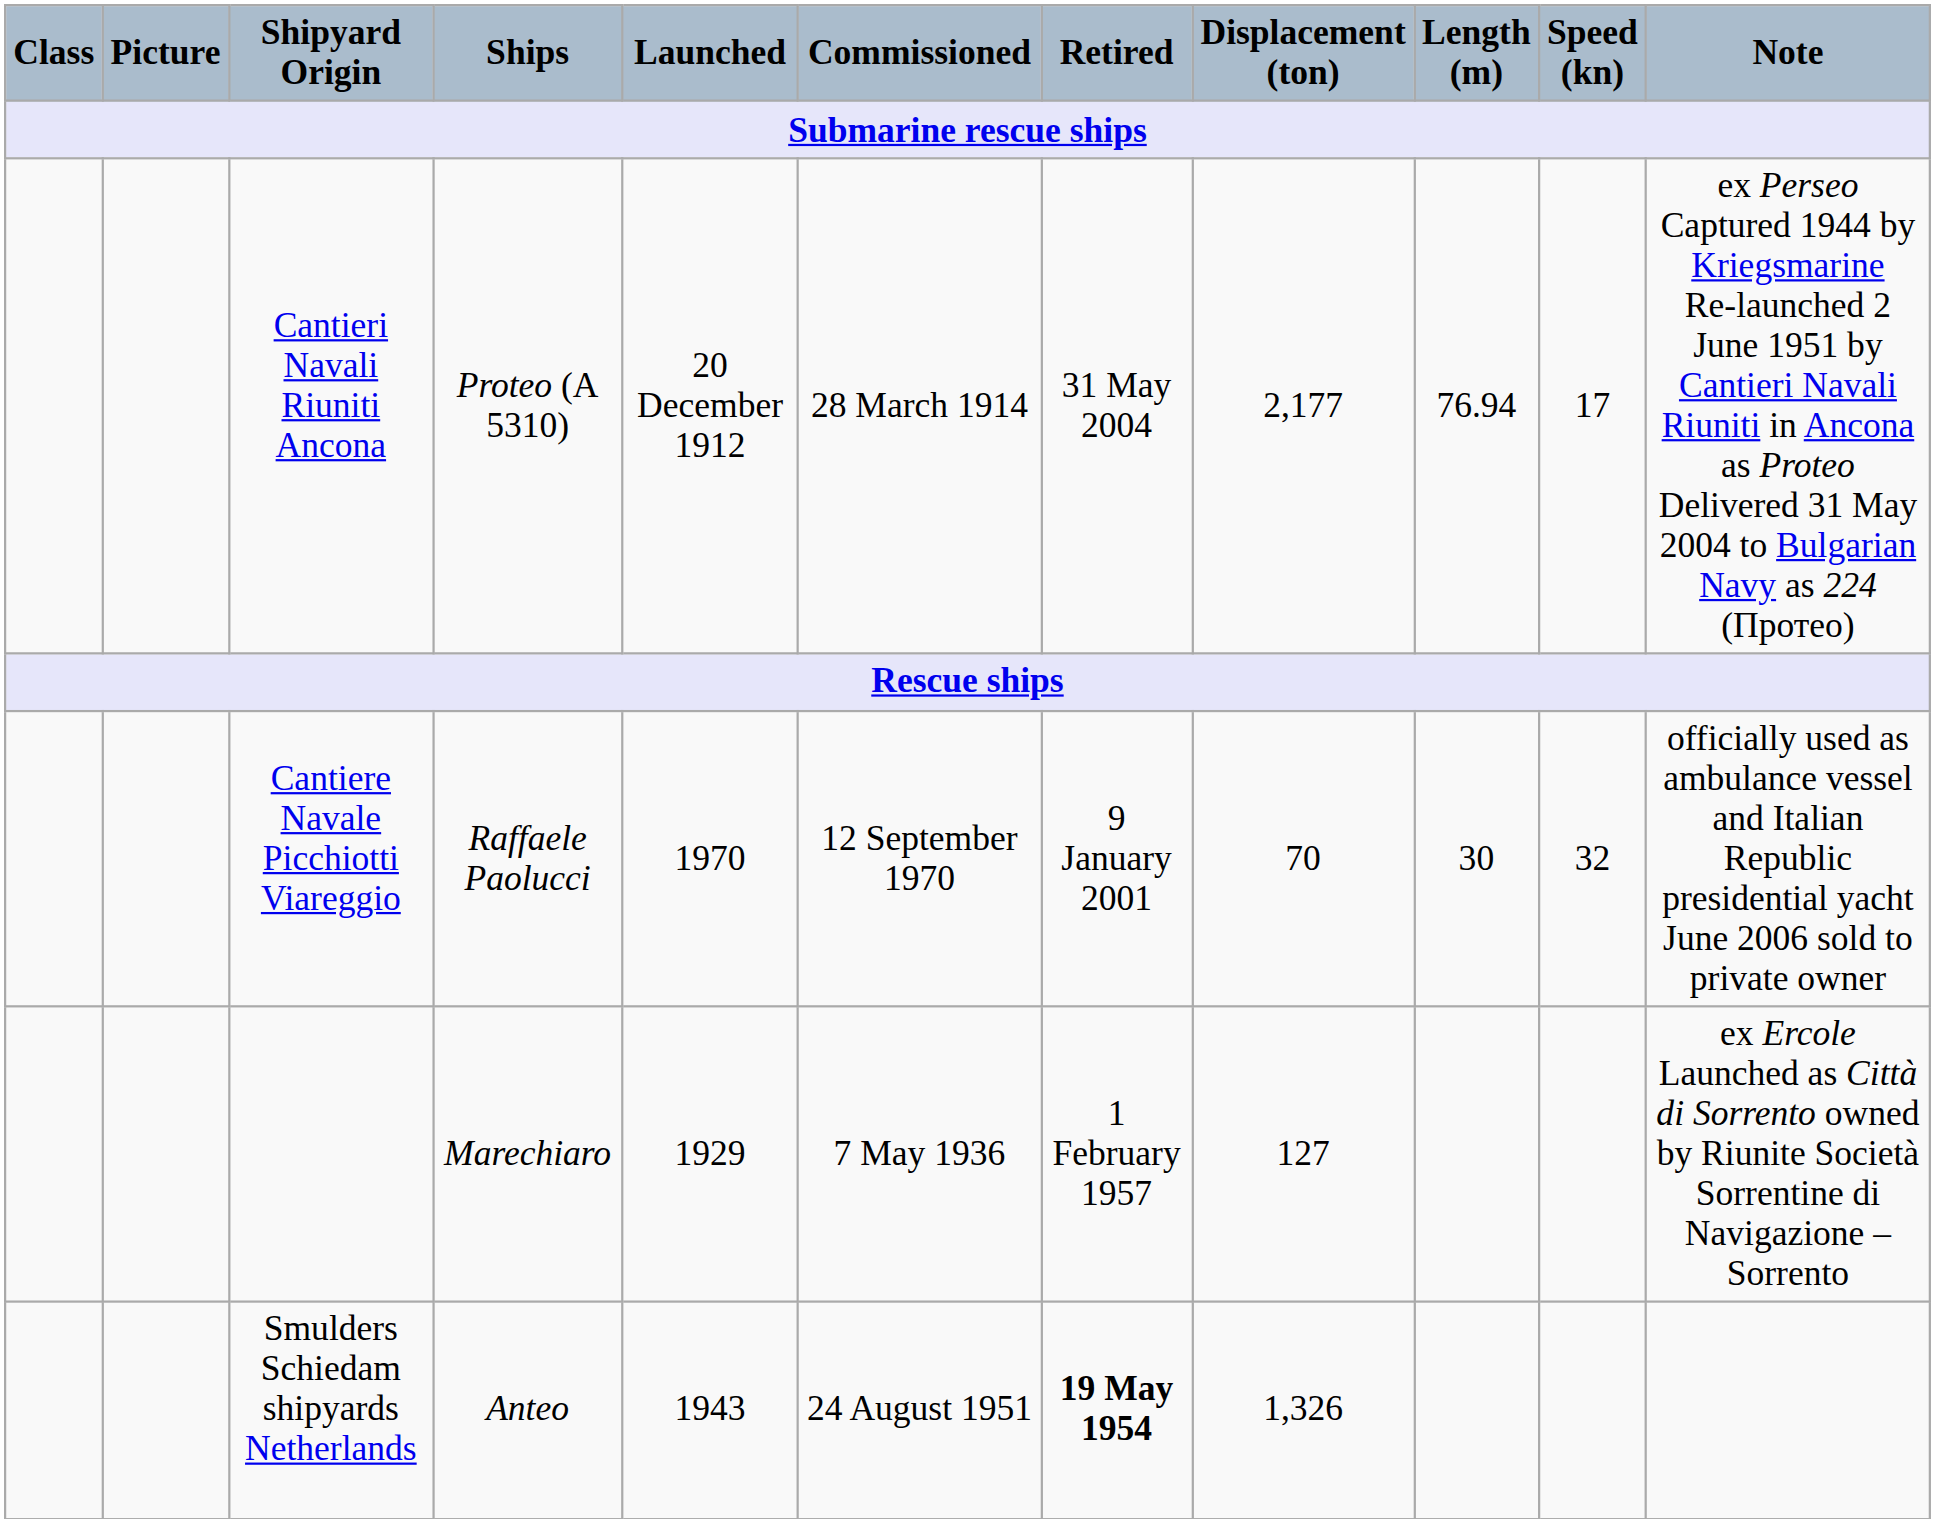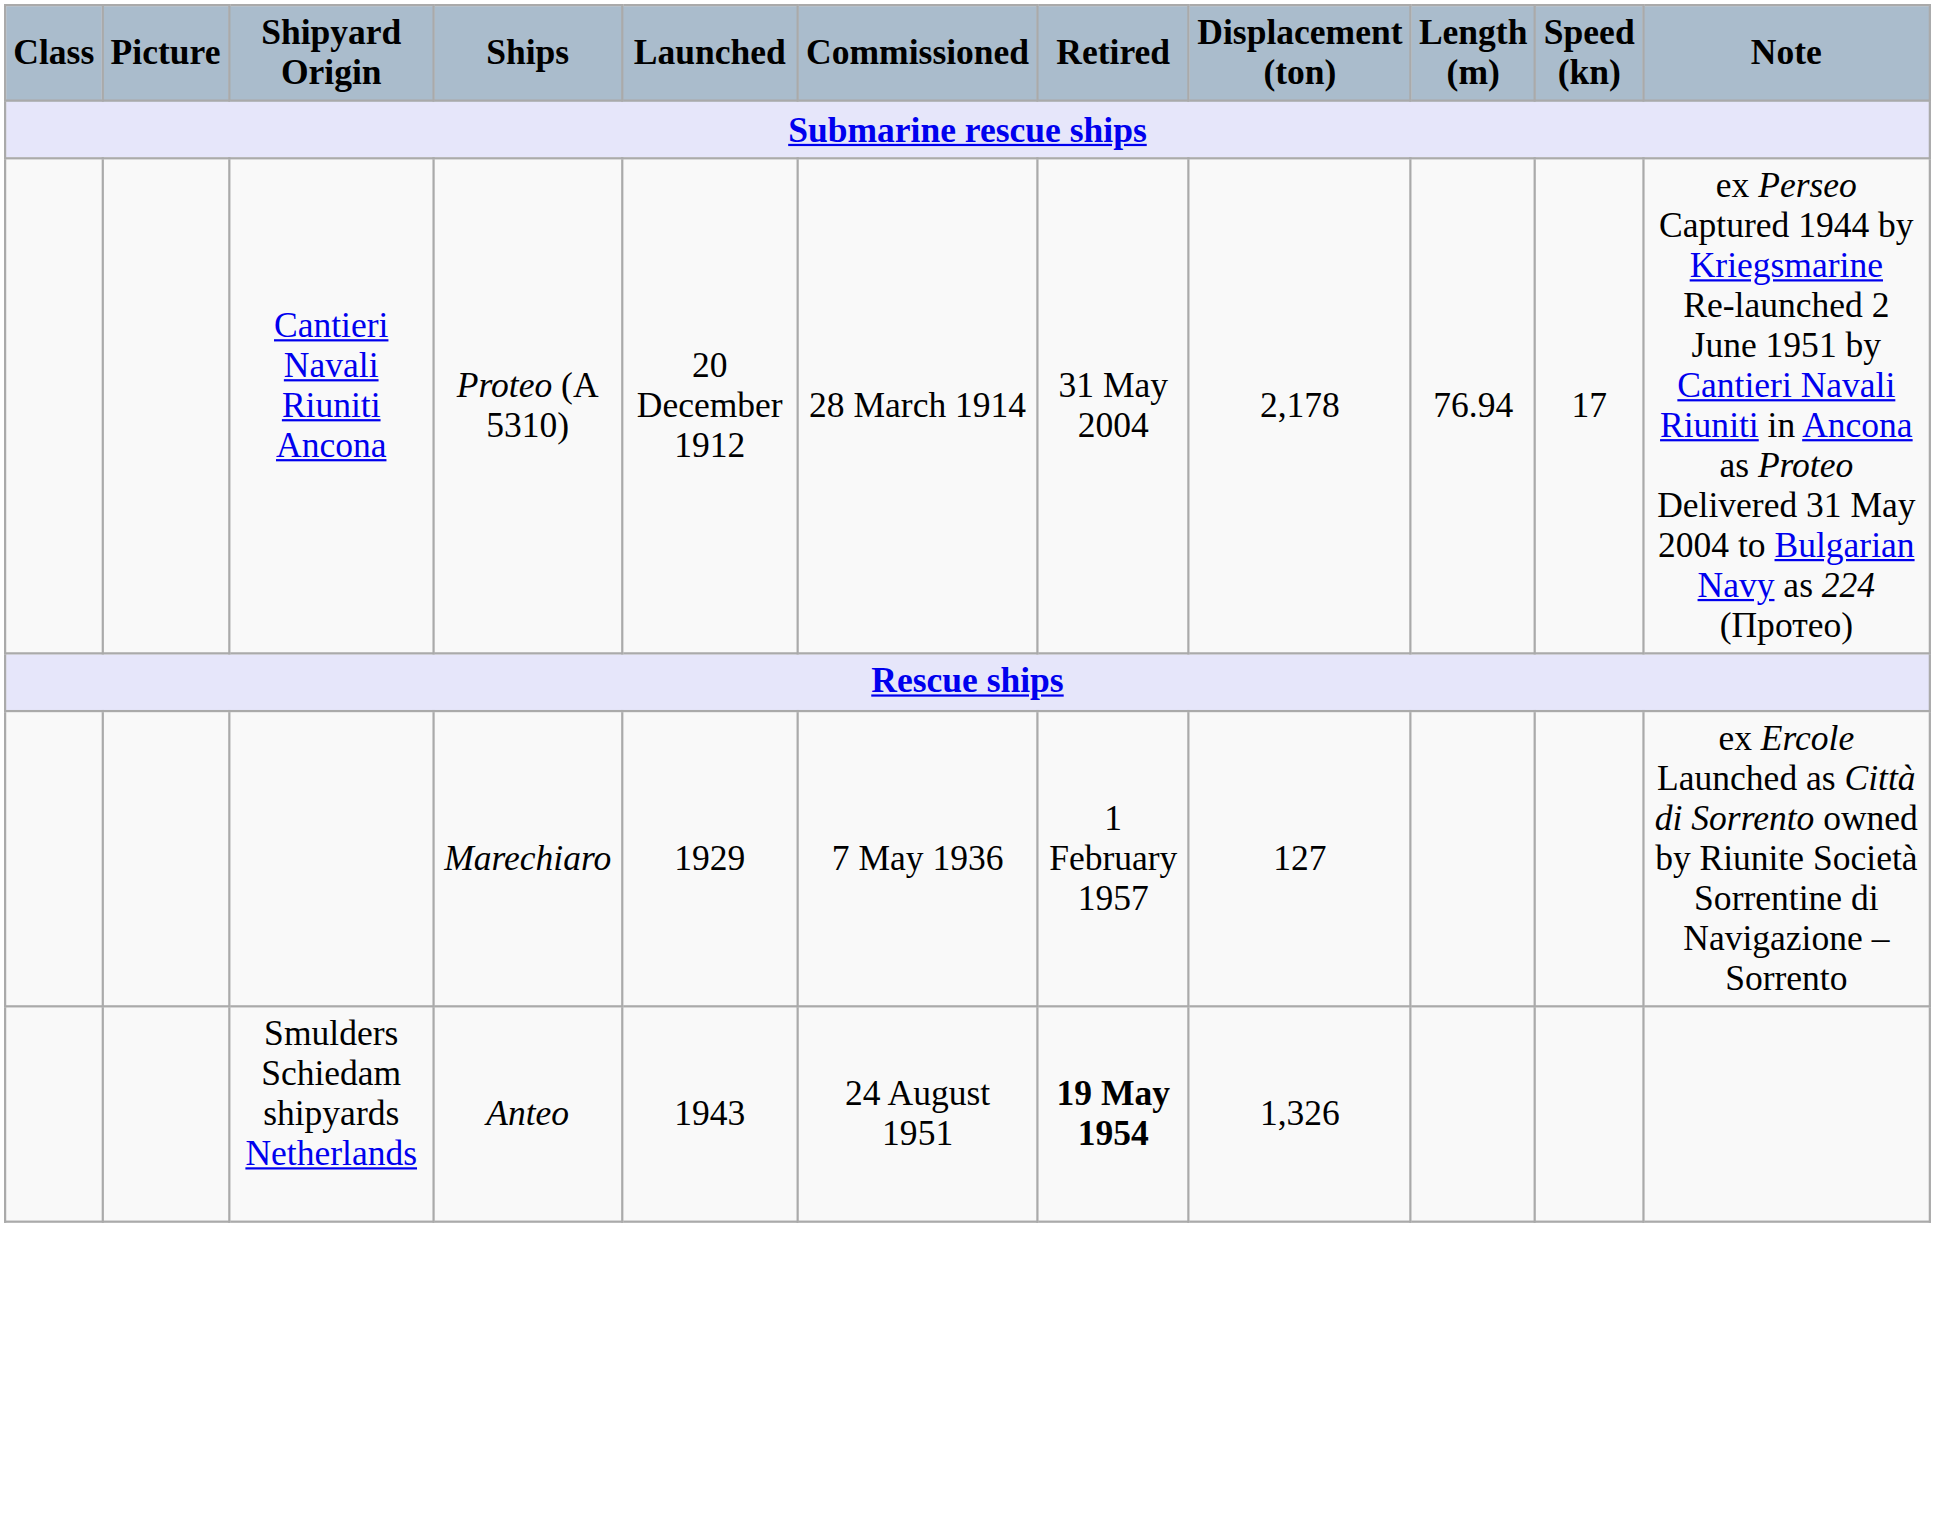(1303, 405) 2,177 -> (1300, 405) 2,178
- row: (331, 837)
